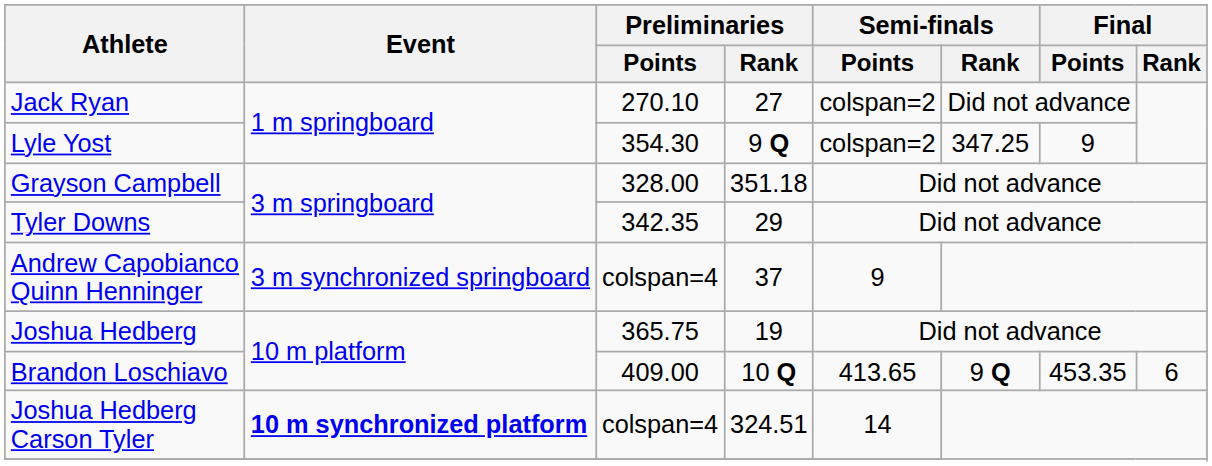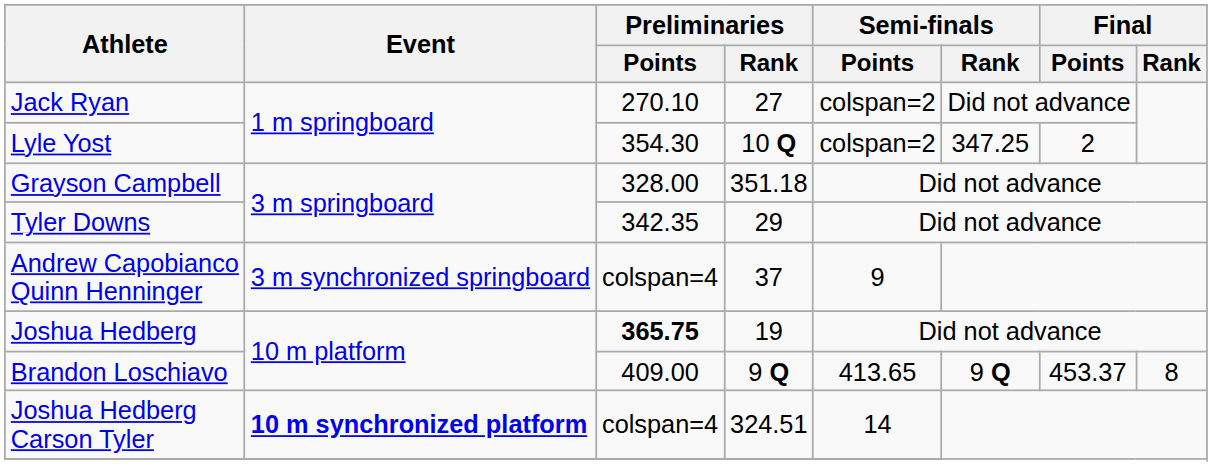(769, 143) 9 Q -> (769, 143) 10 Q
(1088, 143) 9 -> (1088, 143) 2
(660, 331) normal -> (660, 331) bold
(769, 372) 10 Q -> (769, 372) 9 Q
(1088, 372) 453.35 -> (1088, 372) 453.37
(1172, 372) 6 -> (1172, 372) 8
